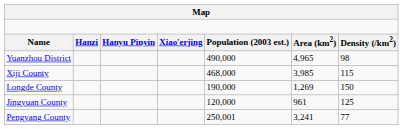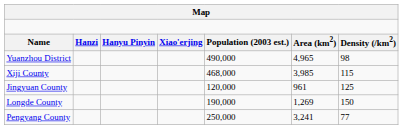rows swapped: (34, 88) <-> (37, 102)
(221, 117) 250,001 -> (221, 117) 250,000
